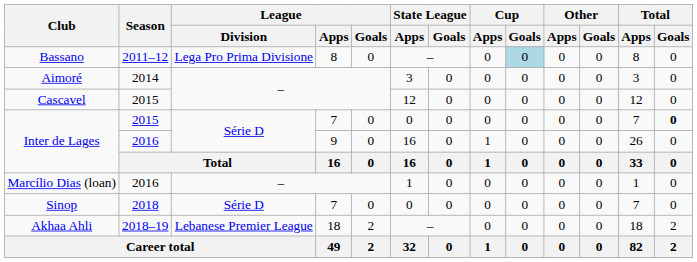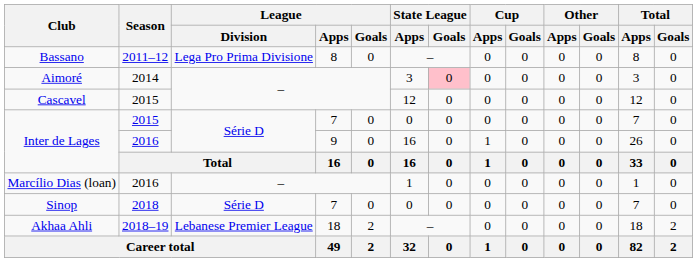(525, 57) lightblue background -> (525, 57) no background
(449, 78) no background -> (449, 78) pink background
(673, 120) bold -> (673, 120) normal
